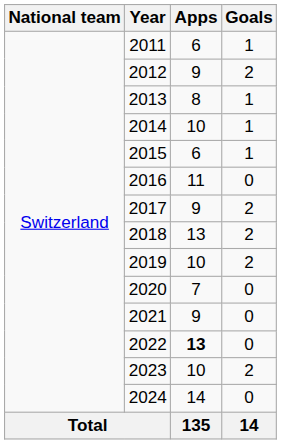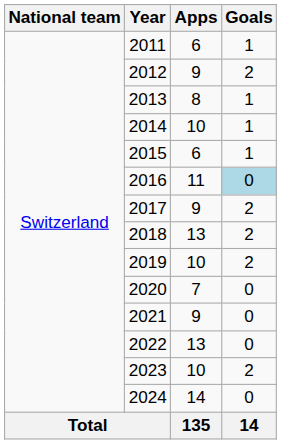(249, 180) no background -> (249, 180) lightblue background
(196, 343) bold -> (196, 343) normal
